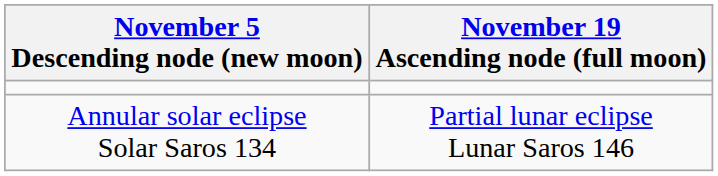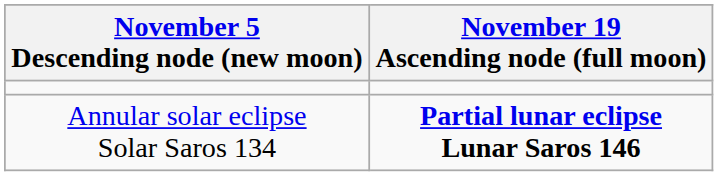(541, 131) normal -> (541, 131) bold
